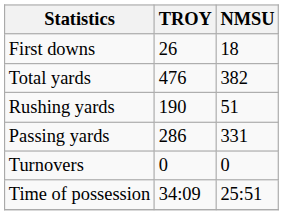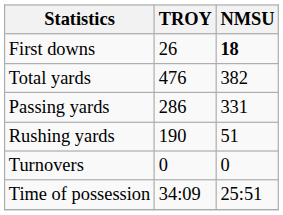(230, 48) normal -> (230, 48) bold
rows swapped: (62, 107) <-> (59, 136)
